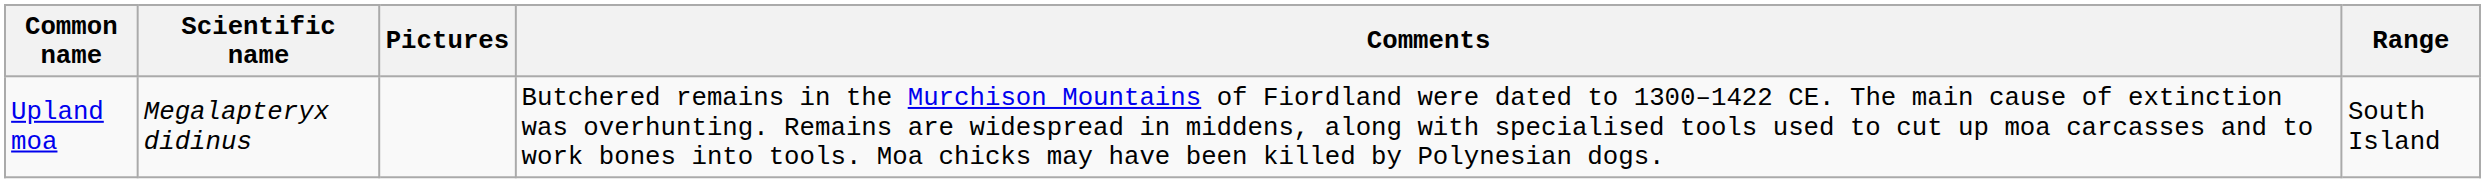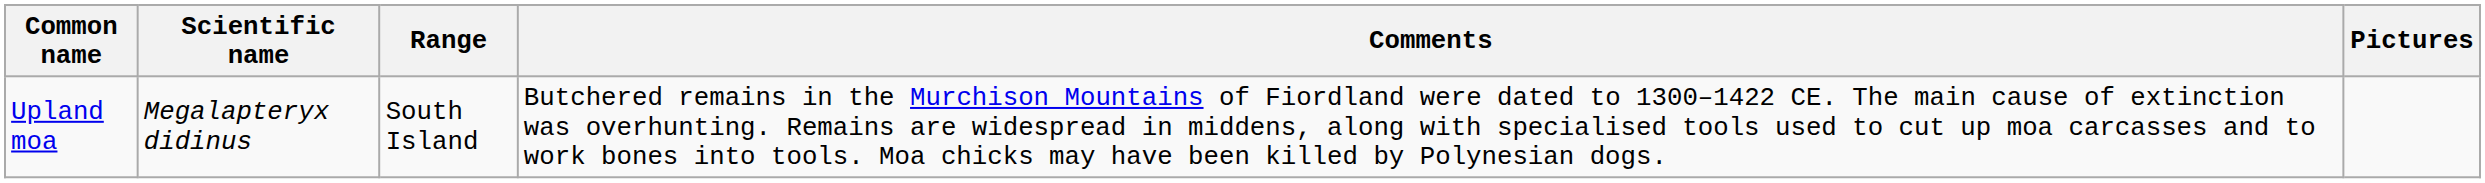columns swapped: (2411, 41) <-> (447, 41)
